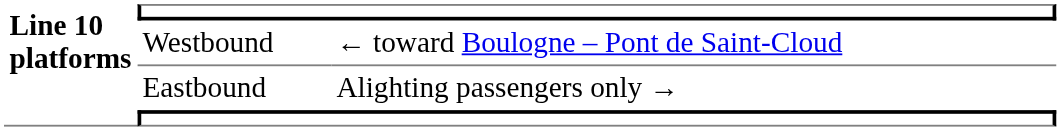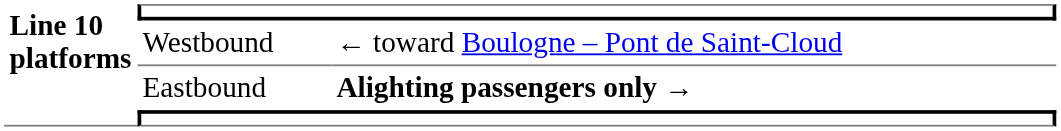(508, 87) normal -> (515, 87) bold
